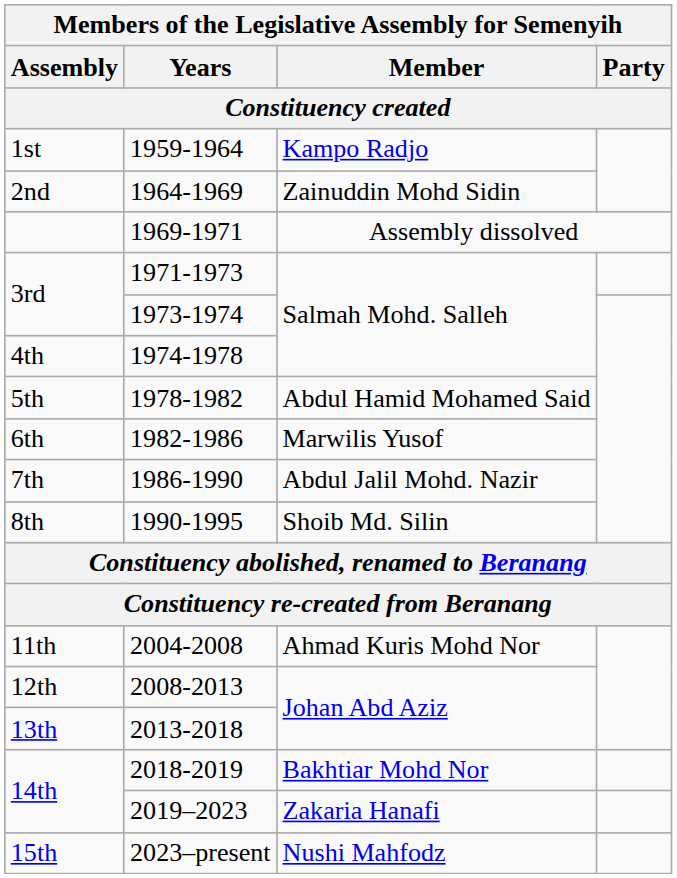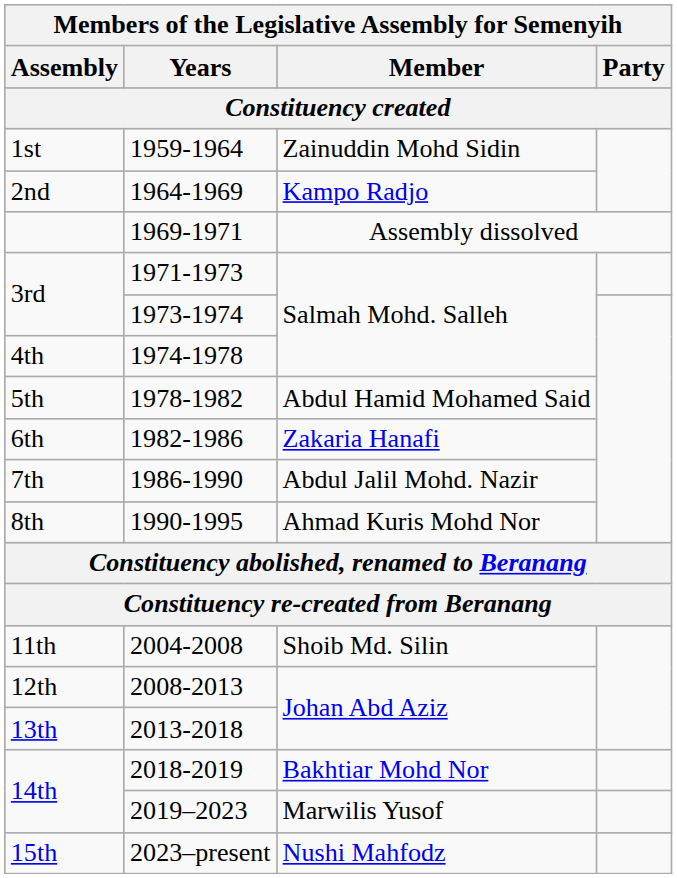(355, 149) Kampo Radjo -> (401, 149) Zainuddin Mohd Sidin
(401, 190) Zainuddin Mohd Sidin -> (355, 190) Kampo Radjo
(363, 438) Marwilis Yusof -> (361, 438) Zakaria Hanafi
(366, 521) Shoib Md. Silin -> (411, 521) Ahmad Kuris Mohd Nor
(411, 645) Ahmad Kuris Mohd Nor -> (366, 645) Shoib Md. Silin
(361, 811) Zakaria Hanafi -> (363, 811) Marwilis Yusof
